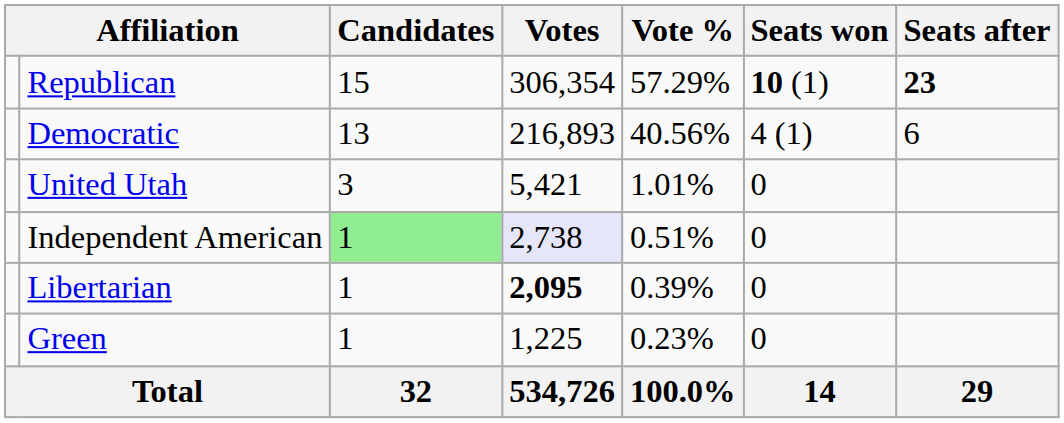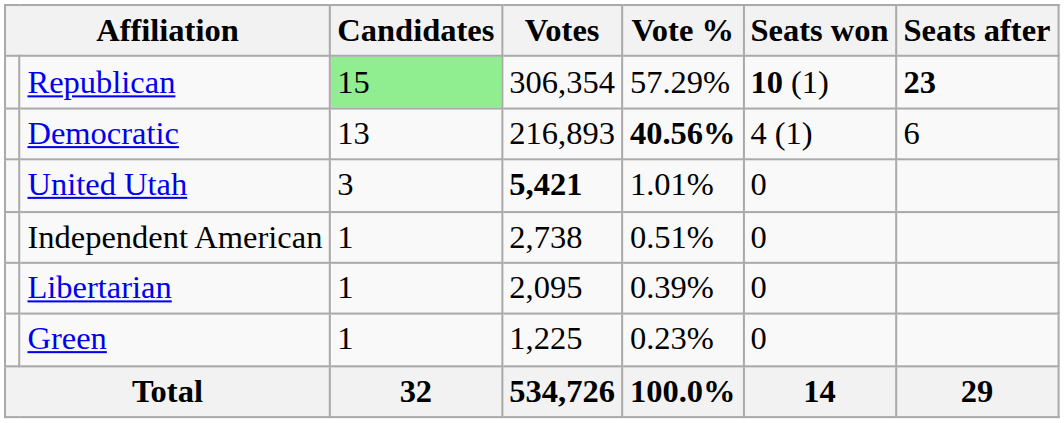(354, 81) no background -> (354, 81) lightgreen background
(680, 133) normal -> (683, 133) bold
(546, 184) normal -> (546, 184) bold
(345, 236) lightgreen background -> (345, 236) no background
(546, 236) lavender background -> (546, 236) no background
(546, 287) bold -> (546, 287) normal
